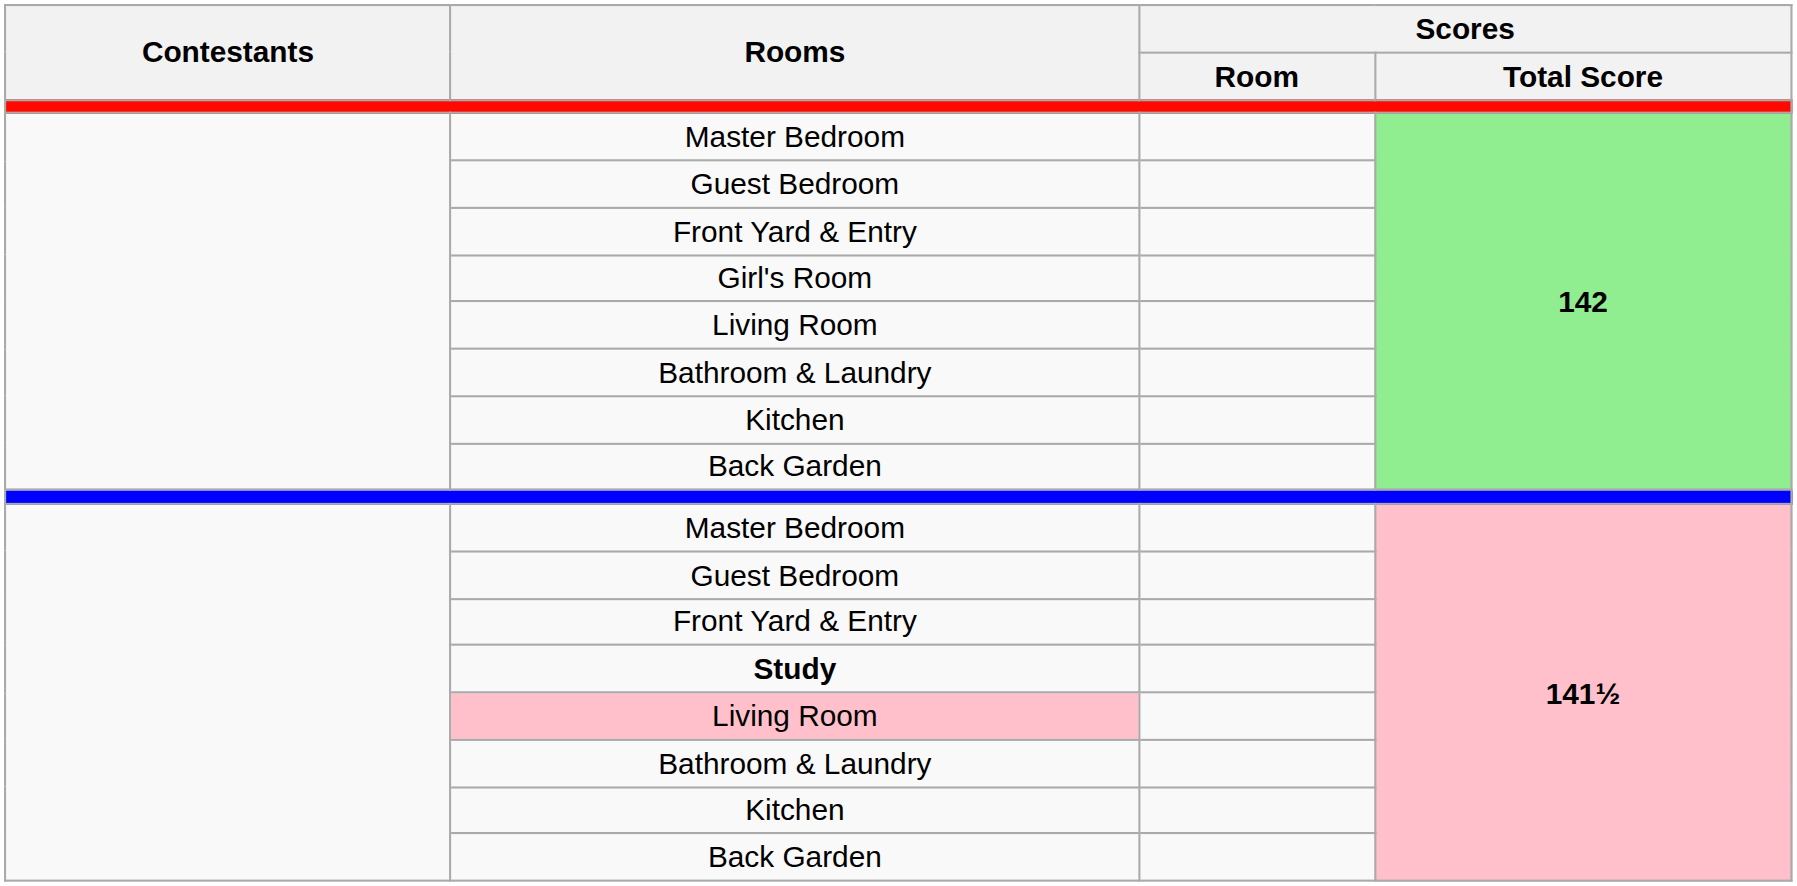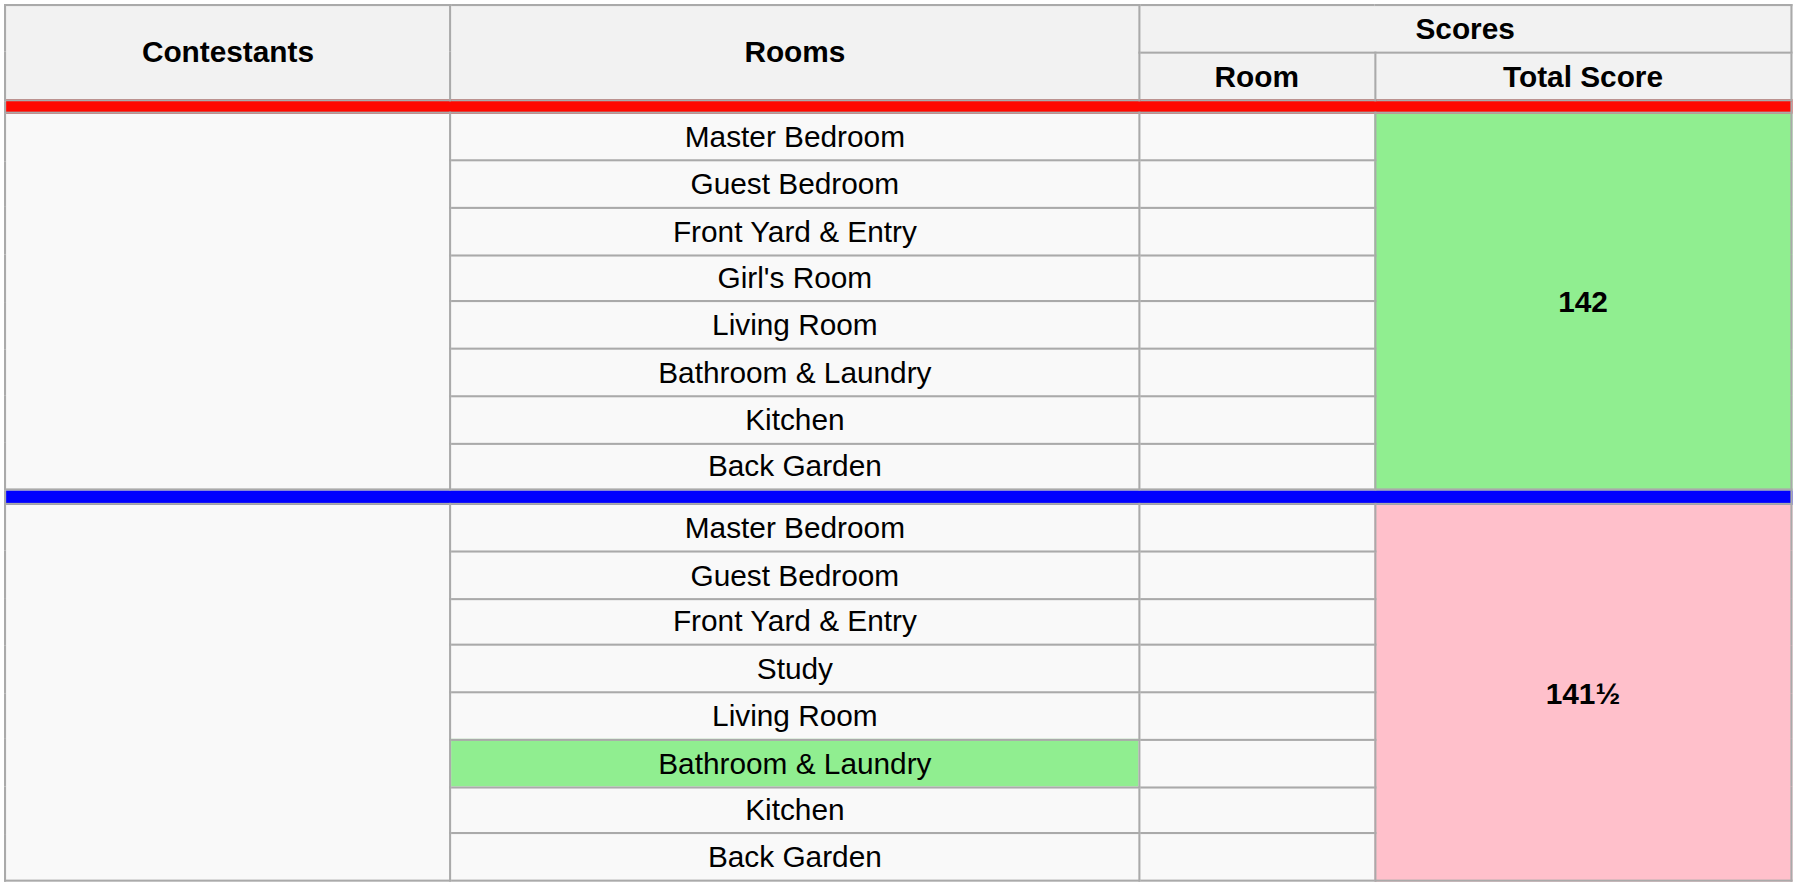(795, 669) bold -> (795, 669) normal
(795, 716) pink background -> (795, 716) no background
(795, 763) no background -> (795, 763) lightgreen background
